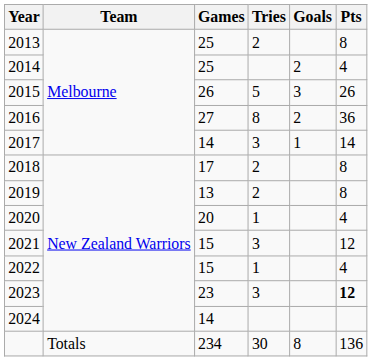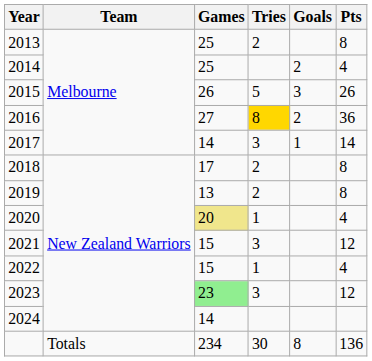(256, 117) no background -> (256, 117) gold background
(206, 218) no background -> (206, 218) khaki background
(206, 293) no background -> (206, 293) lightgreen background
(347, 293) bold -> (347, 293) normal
